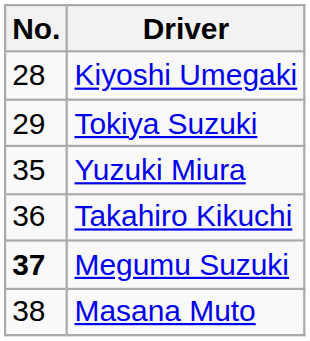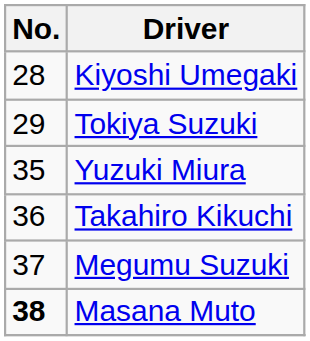(29, 264) bold -> (29, 264) normal
(29, 311) normal -> (29, 311) bold
